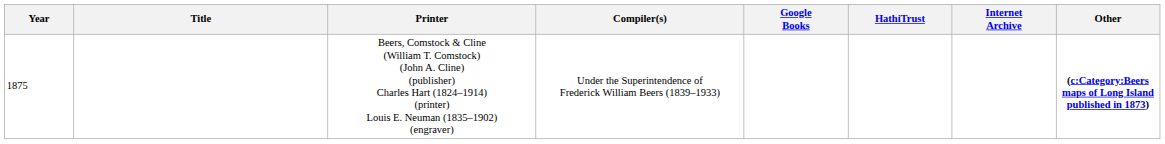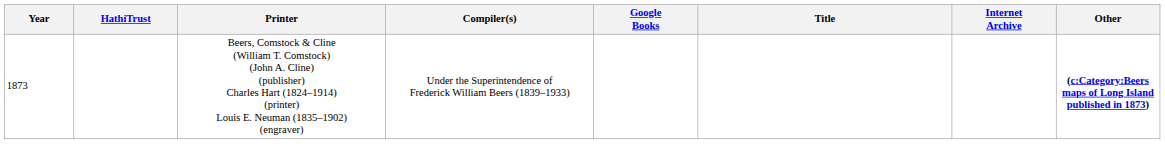columns swapped: (201, 19) <-> (900, 19)
(17, 86) 1875 -> (17, 86) 1873
